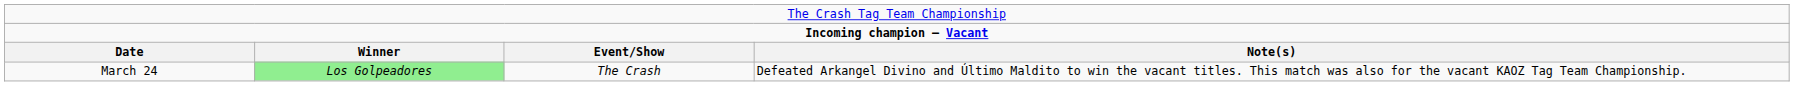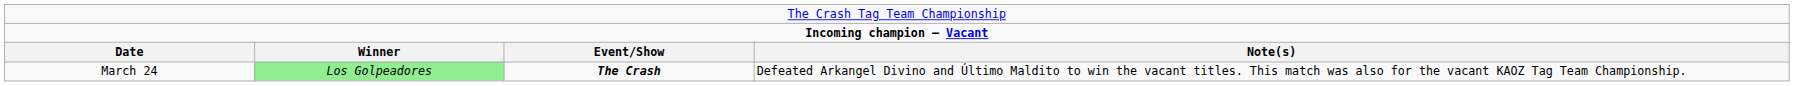(629, 71) normal -> (629, 71) bold
